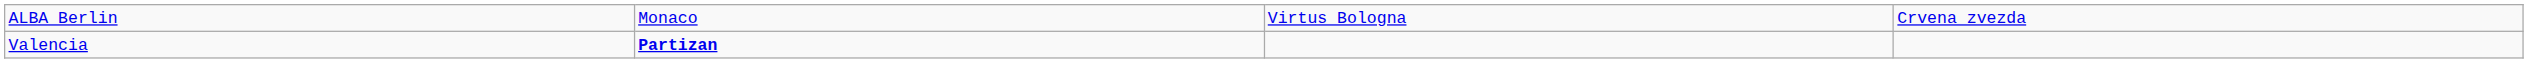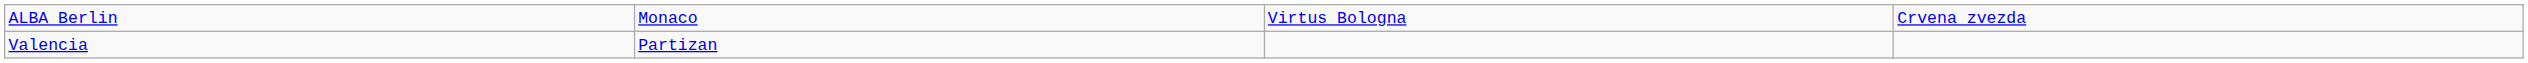(678, 45) bold -> (678, 45) normal
